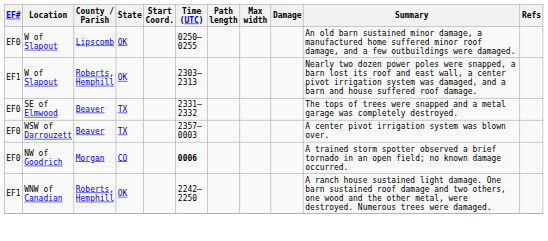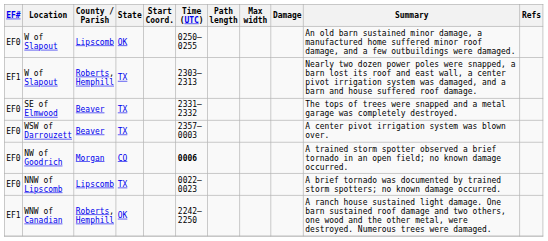(123, 78) OK -> (123, 78) TX
+ row: (13, 184)
